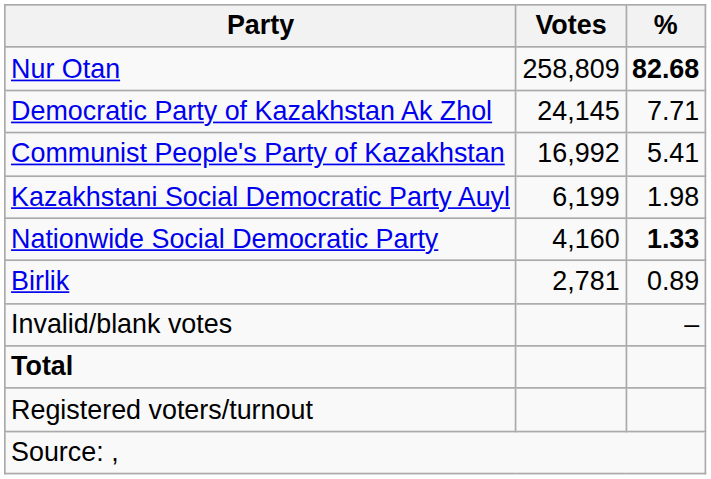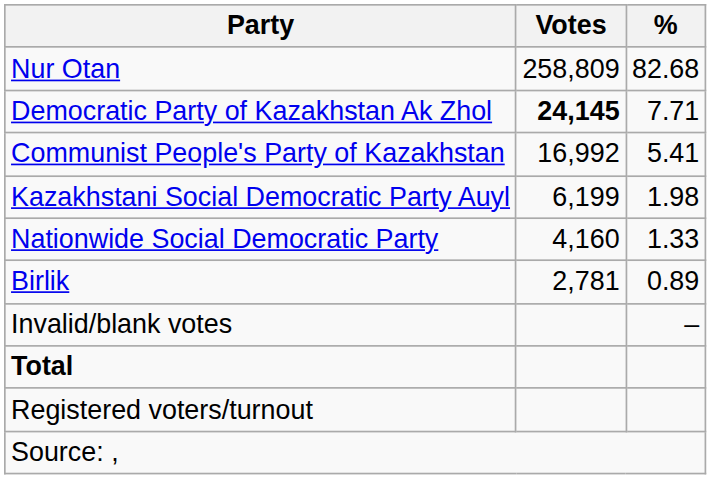(666, 68) bold -> (666, 68) normal
(578, 111) normal -> (578, 111) bold
(673, 238) bold -> (673, 238) normal
